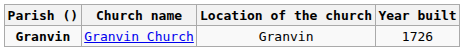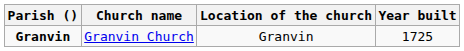(418, 36) 1726 -> (418, 36) 1725
